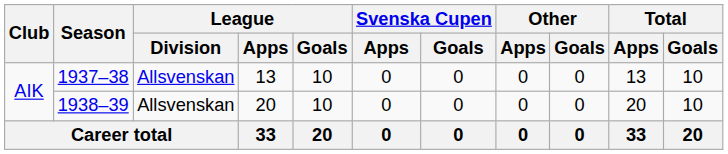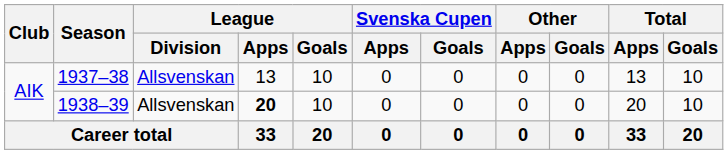(266, 105) normal -> (266, 105) bold
